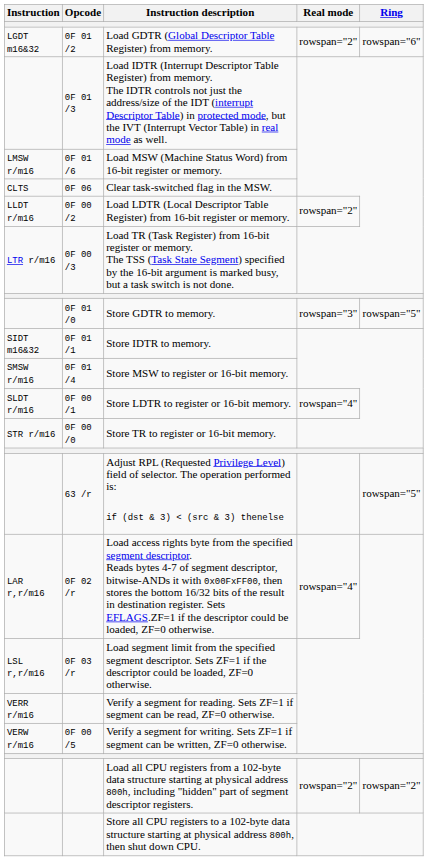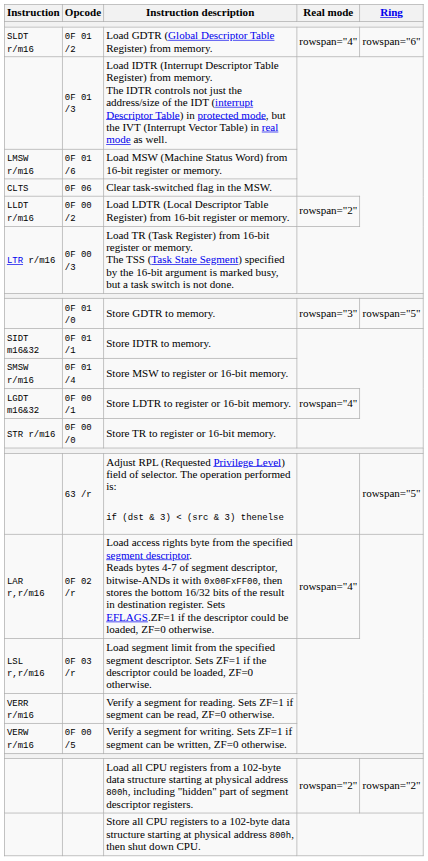(23, 43) LGDT m16&32 -> (20, 43) SLDT r/m16
(328, 42) rowspan="2" -> (328, 42) rowspan="4"
(20, 404) SLDT r/m16 -> (23, 404) LGDT m16&32
